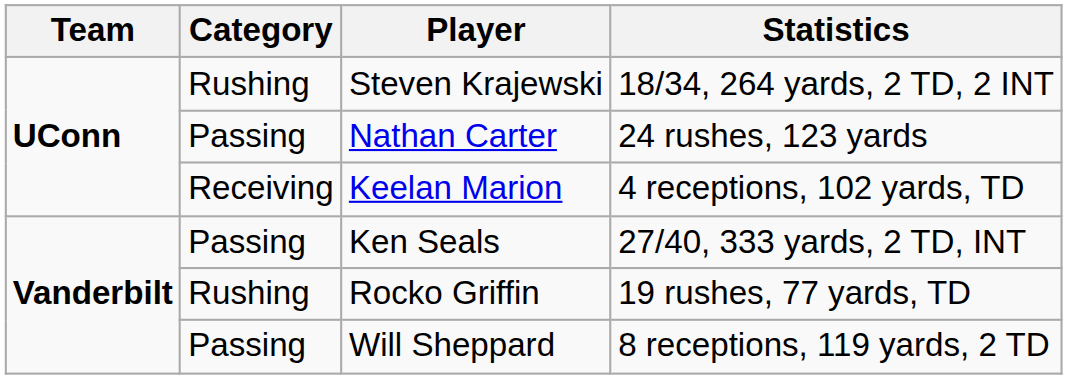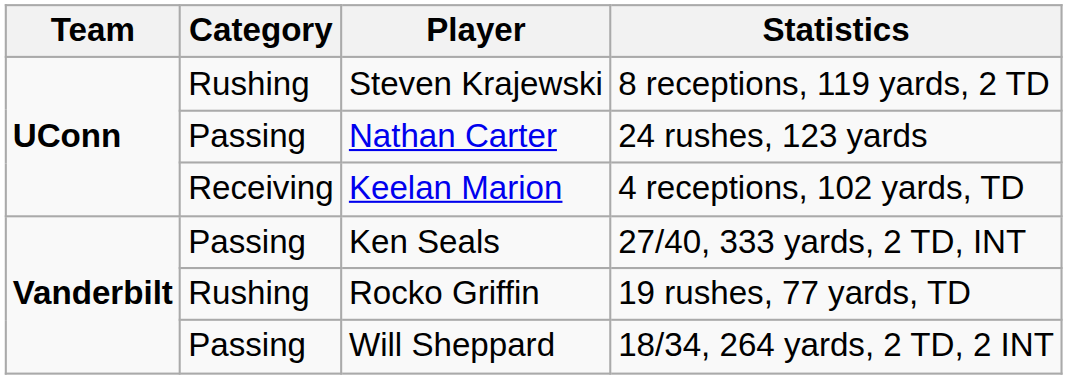(836, 83) 18/34, 264 yards, 2 TD, 2 INT -> (834, 83) 8 receptions, 119 yards, 2 TD
(834, 346) 8 receptions, 119 yards, 2 TD -> (836, 346) 18/34, 264 yards, 2 TD, 2 INT
